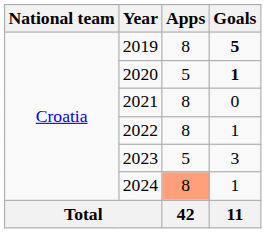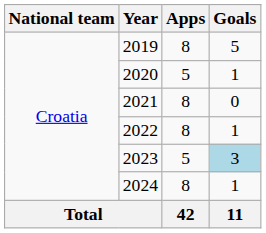(235, 46) bold -> (235, 46) normal
(235, 74) bold -> (235, 74) normal
(235, 158) no background -> (235, 158) lightblue background
(186, 185) lightsalmon background -> (186, 185) no background
